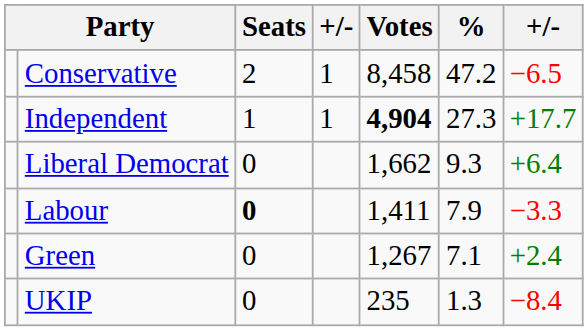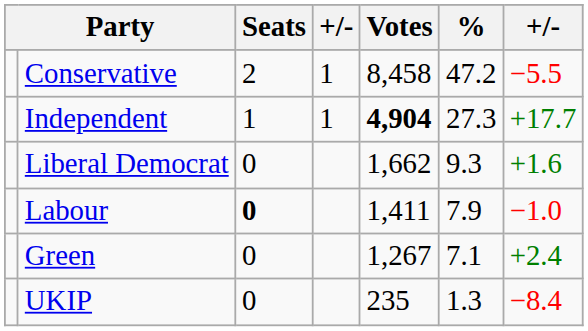(536, 73) −6.5 -> (536, 73) −5.5
(536, 164) +6.4 -> (536, 164) +1.6
(536, 210) −3.3 -> (536, 210) −1.0
